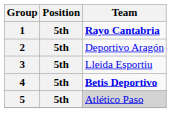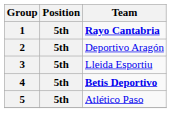(114, 99) lightgrey background -> (114, 99) no background
